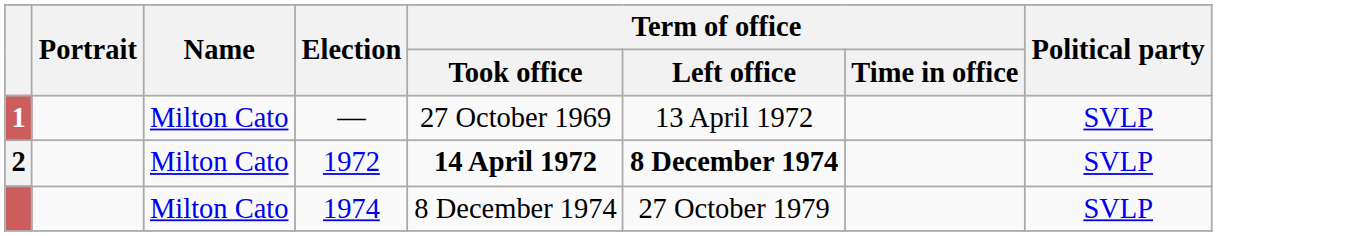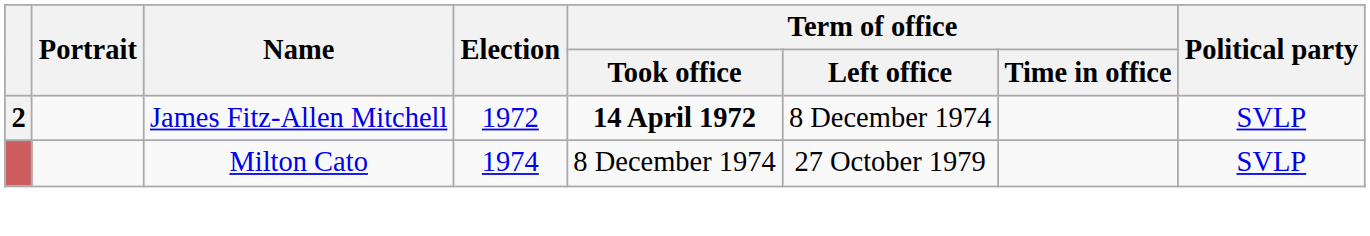- row: (19, 117)
(219, 162) Milton Cato -> (299, 117) James Fitz-Allen Mitchell
(734, 162) bold -> (890, 117) normal
